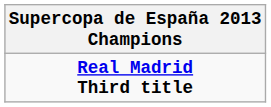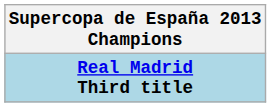(135, 78) no background -> (135, 78) lightblue background
